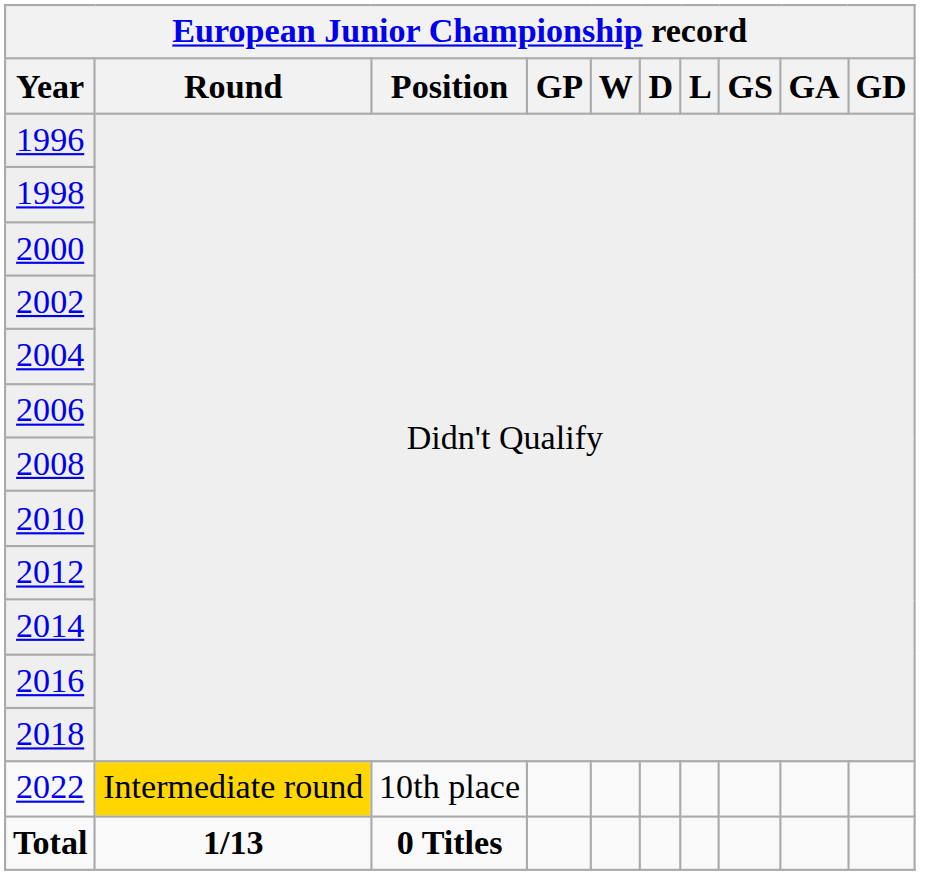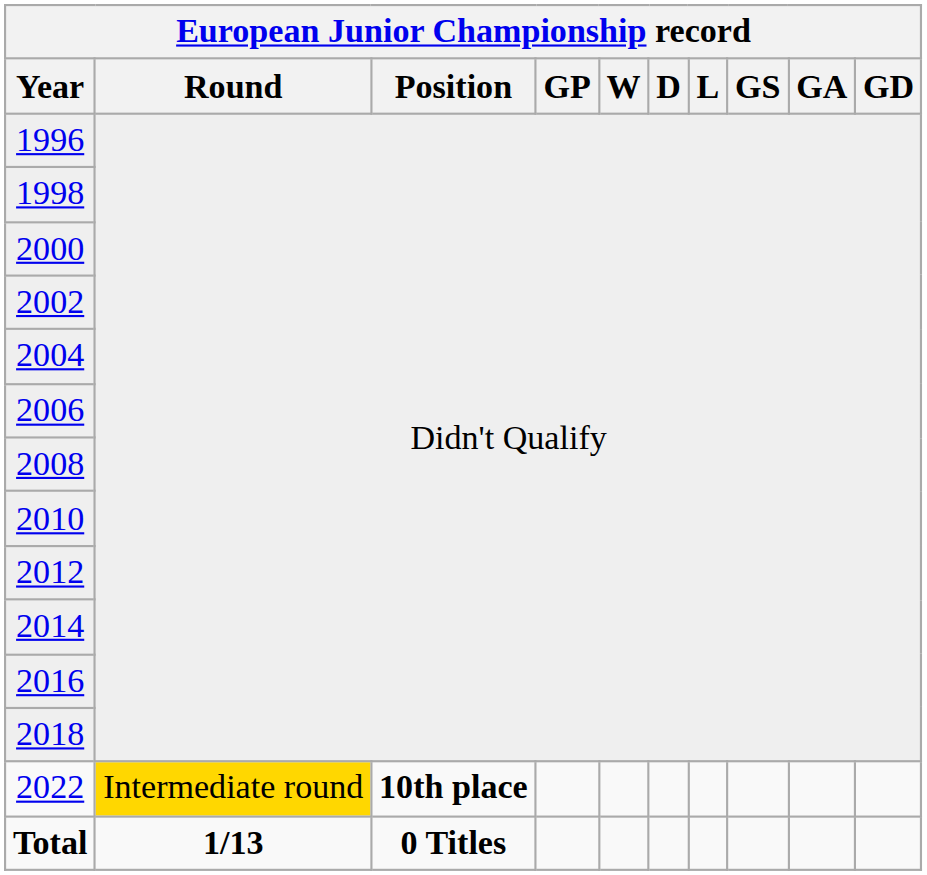(450, 788) normal -> (453, 788) bold
